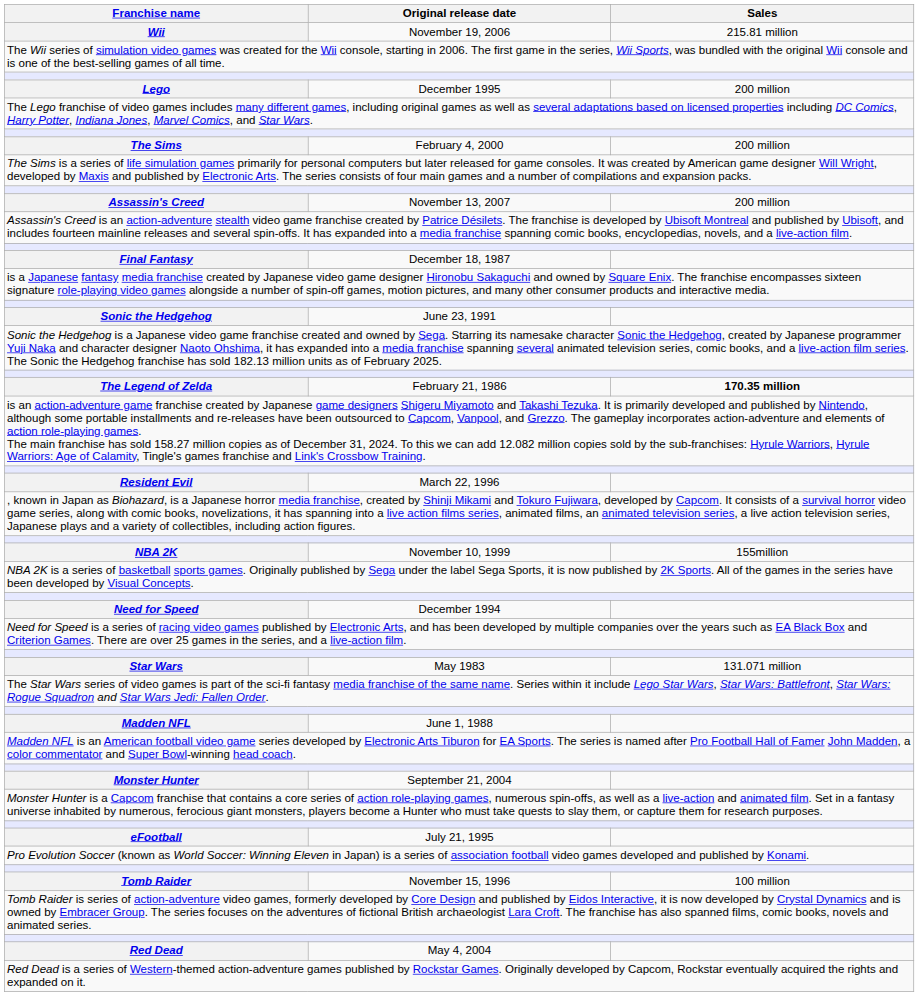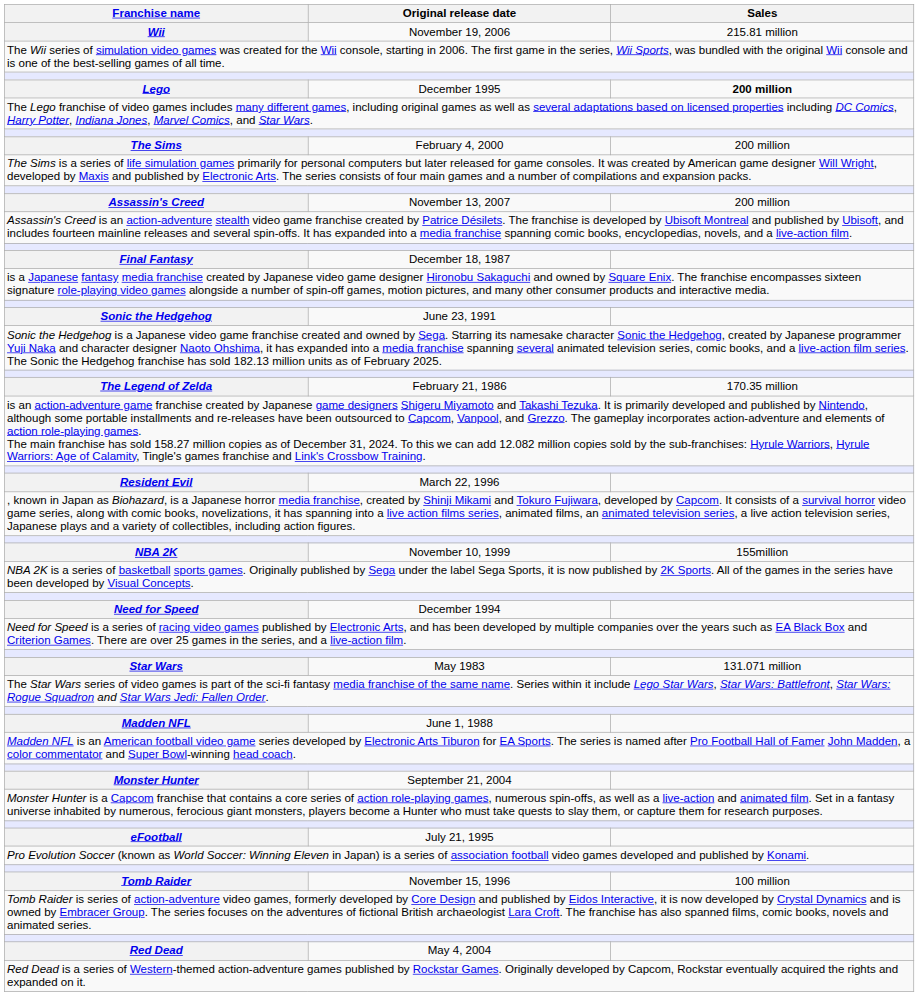(762, 88) normal -> (762, 88) bold
(762, 386) bold -> (762, 386) normal
